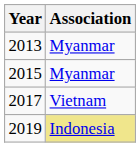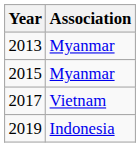(82, 128) khaki background -> (82, 128) no background
